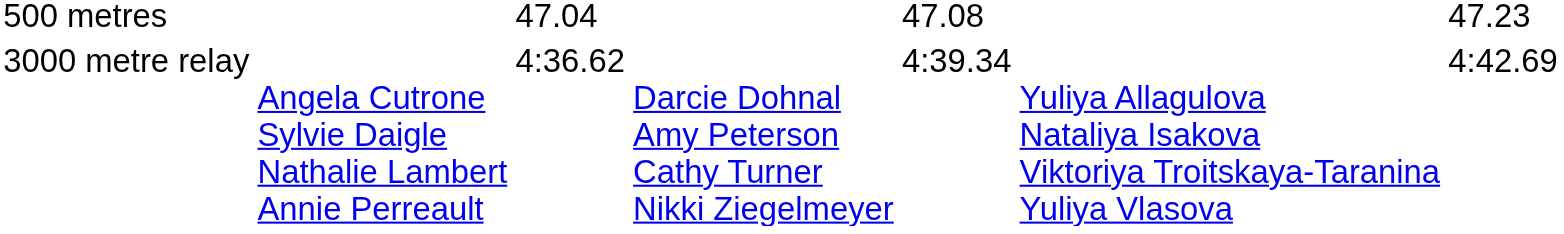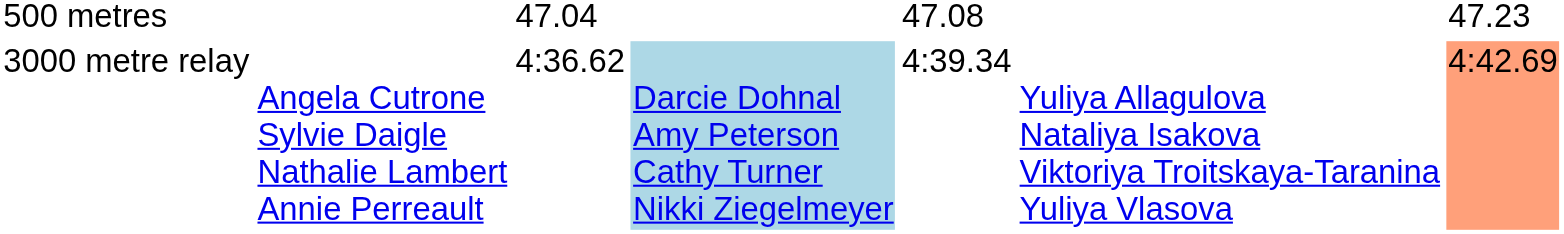(763, 153) no background -> (763, 153) lightblue background
(1503, 61) no background -> (1503, 61) lightsalmon background
